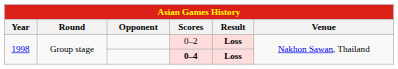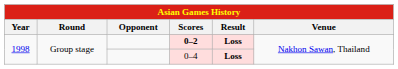(191, 42) normal -> (191, 42) bold
(191, 57) bold -> (191, 57) normal
